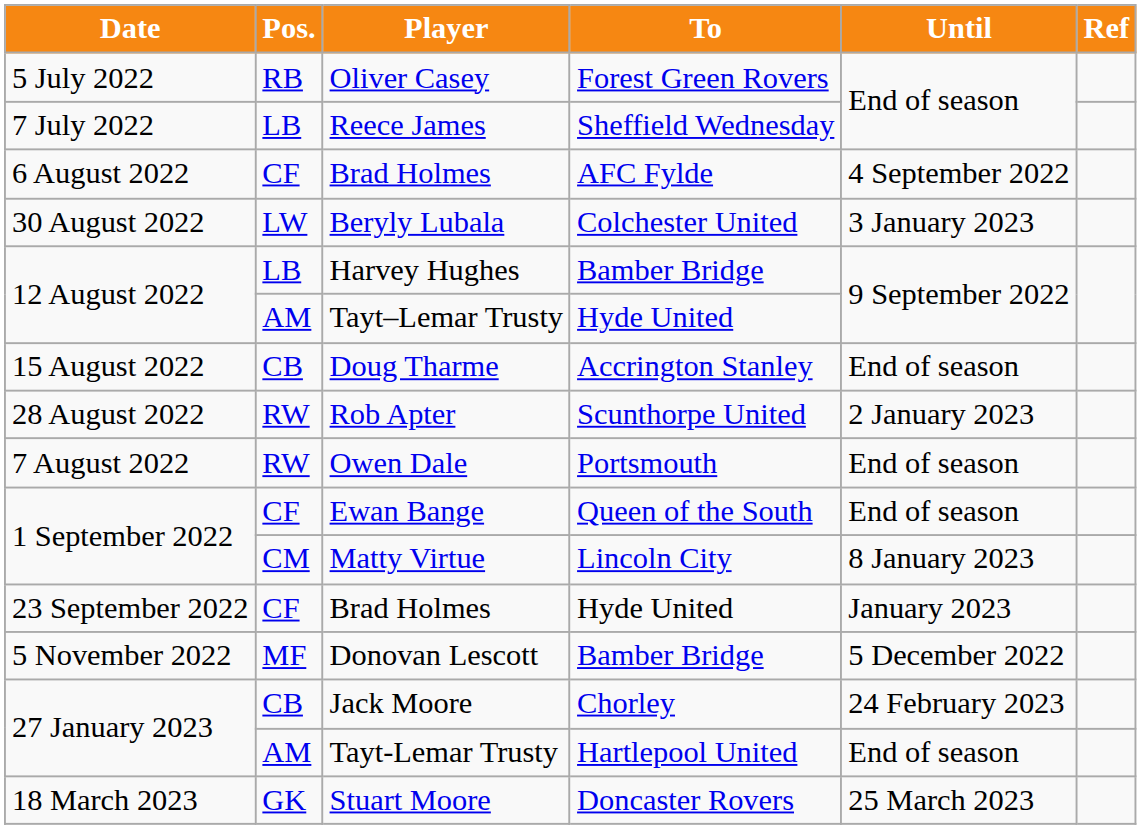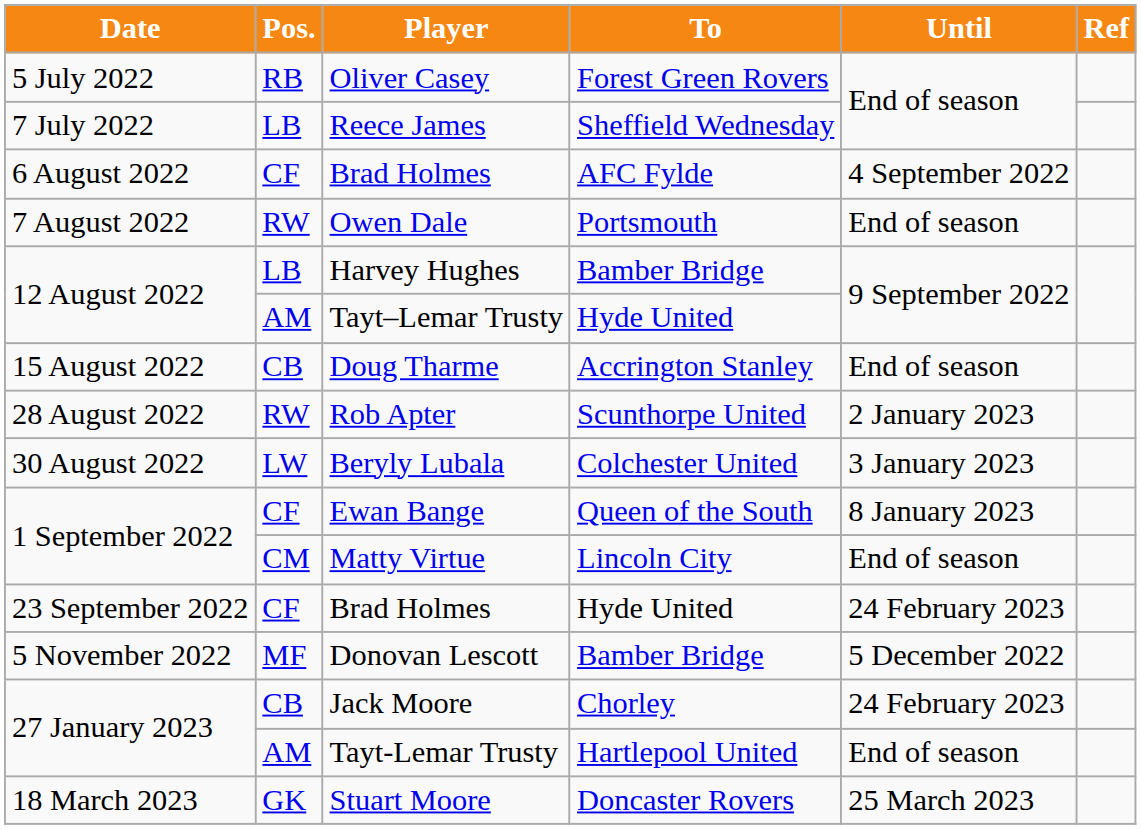rows swapped: (398, 462) <-> (417, 221)
(934, 510) End of season -> (941, 510) 8 January 2023
(941, 558) 8 January 2023 -> (934, 558) End of season
(930, 607) January 2023 -> (956, 607) 24 February 2023
